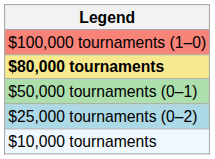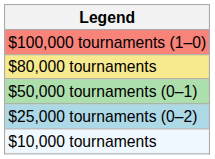(86, 67) bold -> (82, 67) normal
